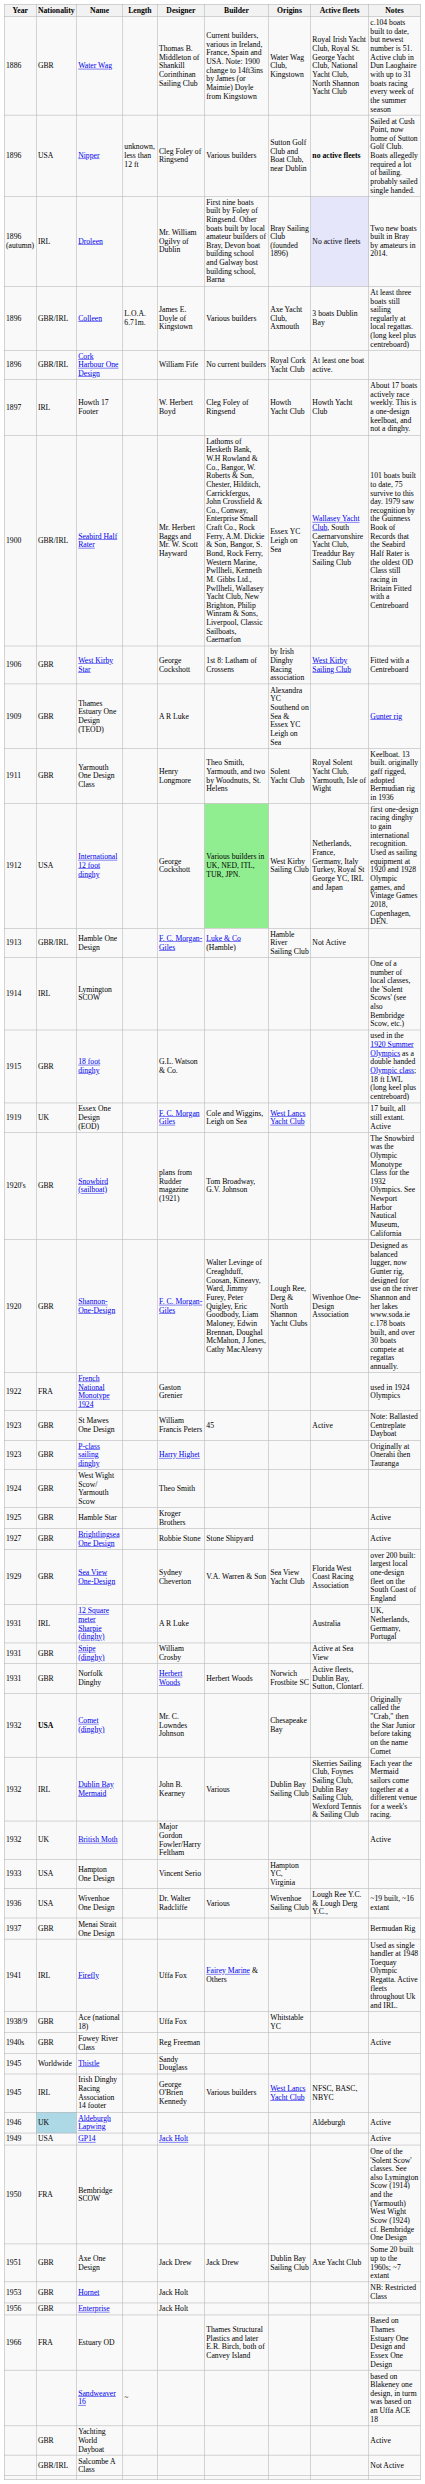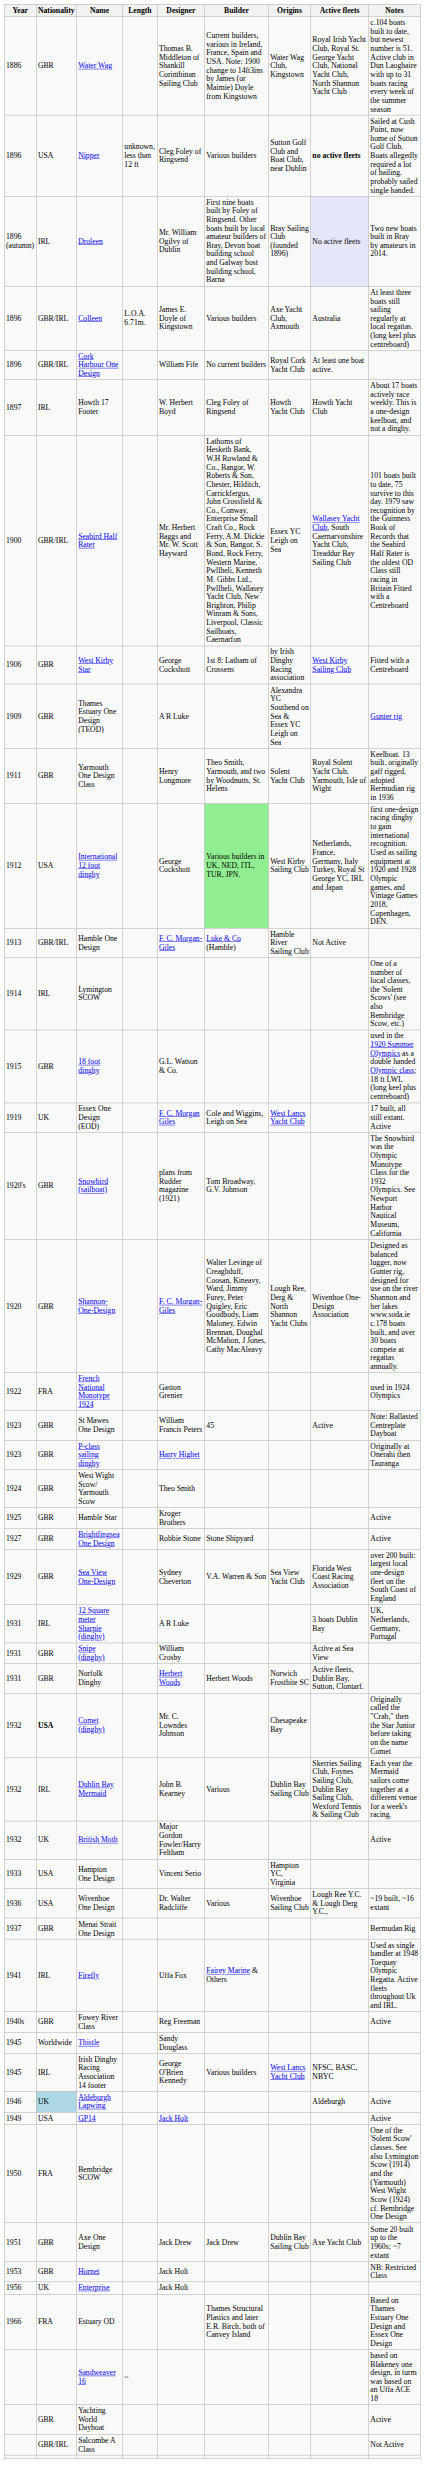(335, 318) 3 boats Dublin Bay -> (326, 318) Australia
(326, 1624) Australia -> (335, 1624) 3 boats Dublin Bay
- row: (99, 2022)
(46, 2309) GBR -> (43, 2288) UK
